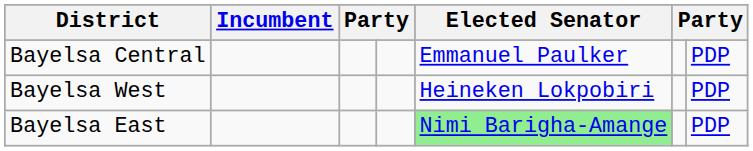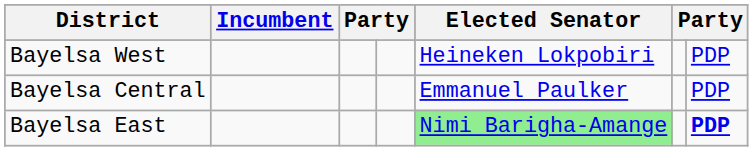rows swapped: (88, 93) <-> (108, 58)
(710, 128) normal -> (710, 128) bold
